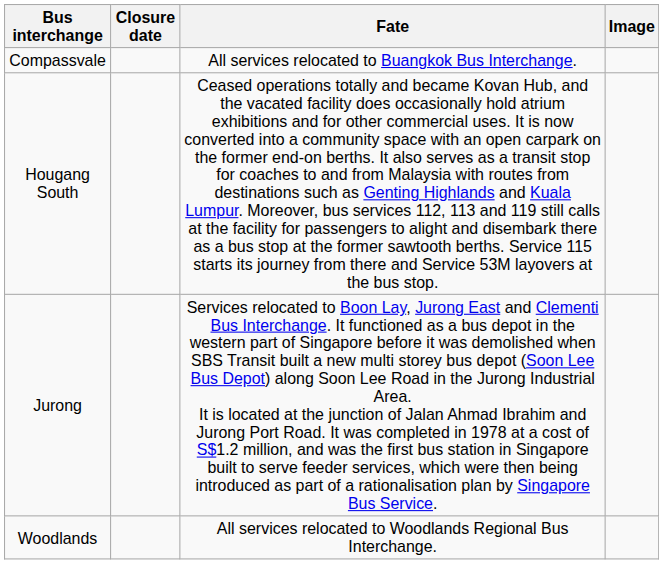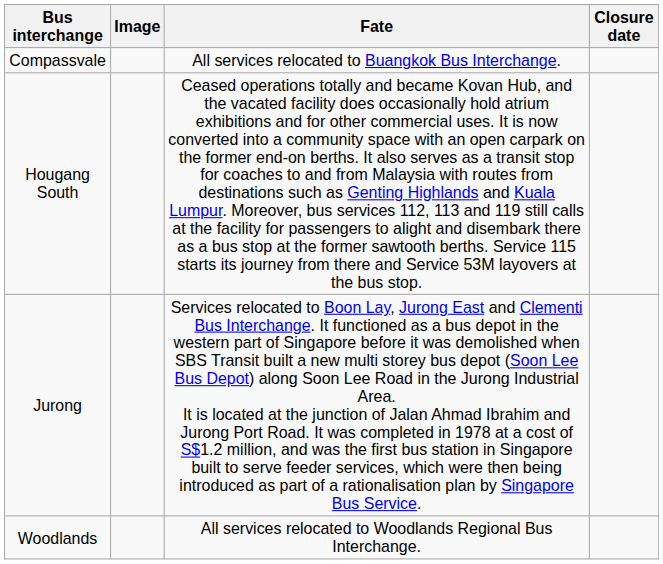columns swapped: (145, 26) <-> (632, 26)
